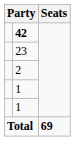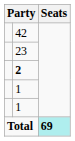(21, 32) bold -> (21, 32) normal
(18, 70) normal -> (18, 70) bold
(47, 126) no background -> (47, 126) paleturquoise background
